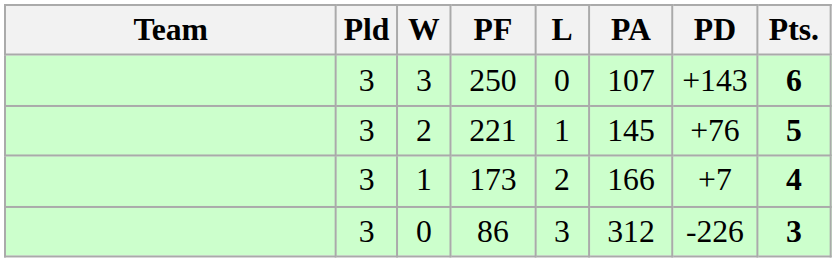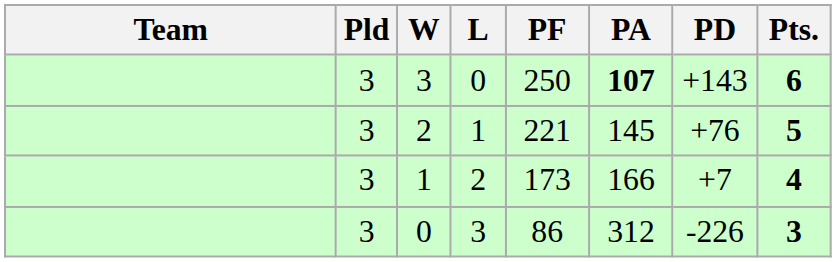columns swapped: (562, 29) <-> (493, 29)
(631, 79) normal -> (631, 79) bold
